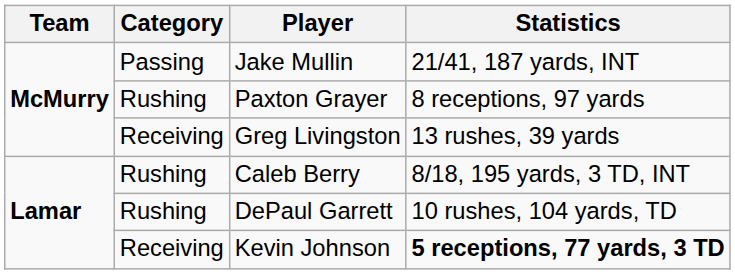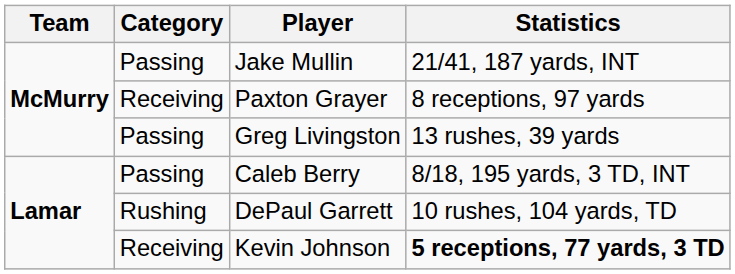(163, 99) Rushing -> (172, 99) Receiving
(172, 136) Receiving -> (162, 136) Passing
(163, 174) Rushing -> (162, 174) Passing
